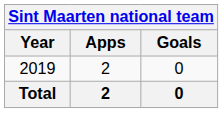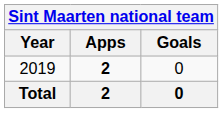(106, 68) normal -> (106, 68) bold
